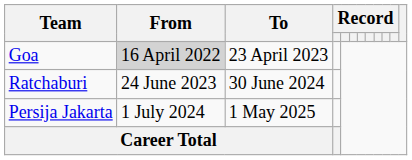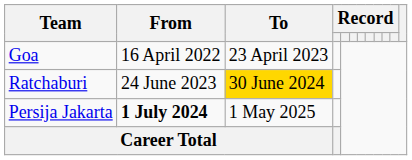(171, 55) lightgrey background -> (171, 55) no background
(277, 83) no background -> (277, 83) gold background
(163, 112) normal -> (164, 112) bold
